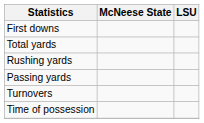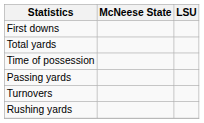rows swapped: (39, 61) <-> (51, 110)
